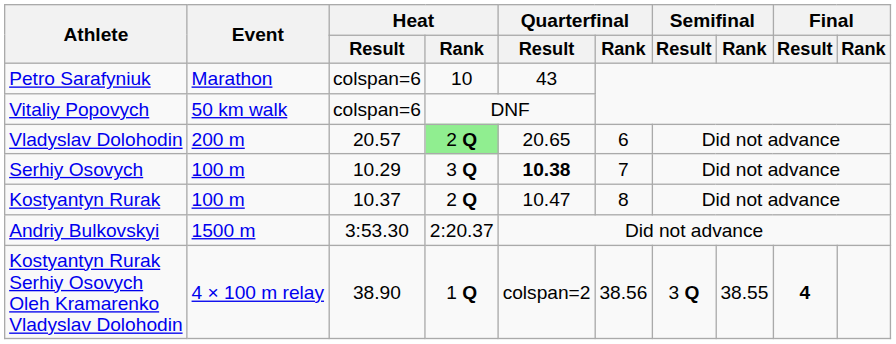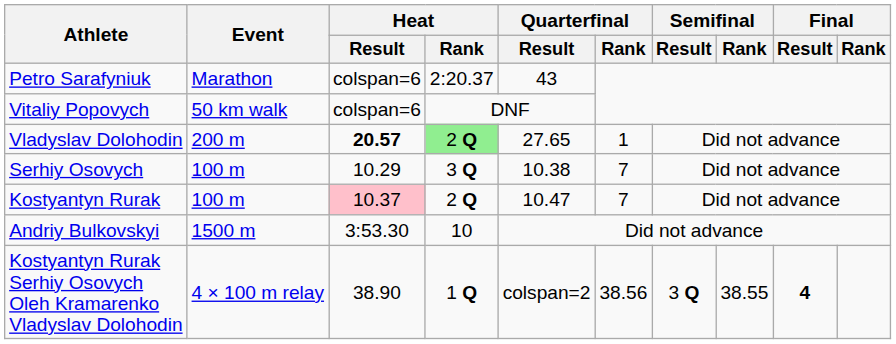(462, 79) 10 -> (462, 79) 2:20.37
(377, 140) normal -> (377, 140) bold
(547, 140) 20.65 -> (547, 140) 27.65
(623, 140) 6 -> (623, 140) 1
(547, 170) bold -> (547, 170) normal
(377, 200) no background -> (377, 200) pink background
(623, 200) 8 -> (623, 200) 7
(462, 230) 2:20.37 -> (462, 230) 10
